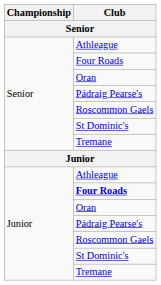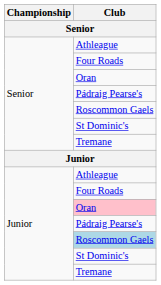(101, 191) bold -> (99, 191) normal
(86, 207) no background -> (86, 207) pink background
(115, 239) no background -> (115, 239) lightblue background
